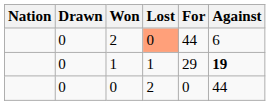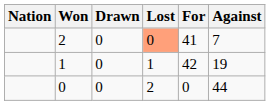columns swapped: (125, 16) <-> (80, 16)
(189, 40) 44 -> (189, 40) 41
(216, 40) 6 -> (216, 40) 7
(189, 64) 29 -> (189, 64) 42
(220, 64) bold -> (220, 64) normal
